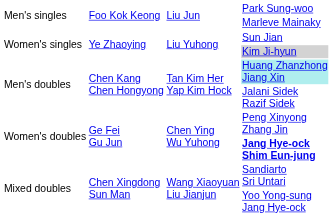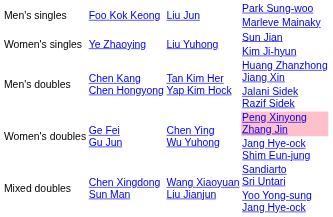(269, 51) lightgrey background -> (269, 51) no background
(285, 72) paleturquoise background -> (285, 72) no background
(274, 124) no background -> (274, 124) pink background
(279, 150) bold -> (276, 150) normal
